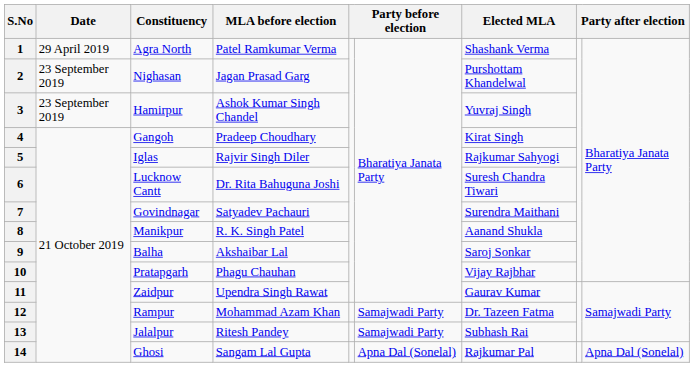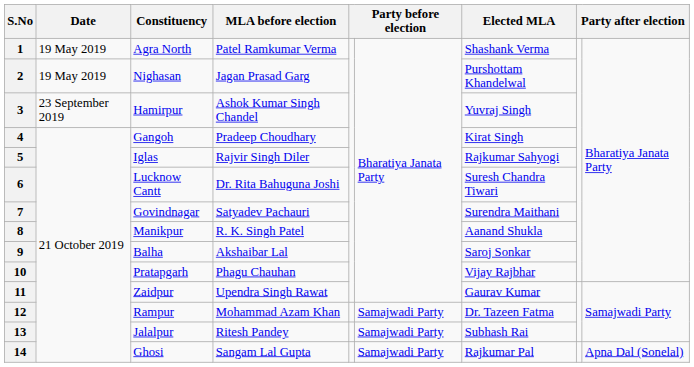(74, 48) 29 April 2019 -> (72, 48) 19 May 2019
(74, 75) 23 September 2019 -> (72, 75) 19 May 2019
(407, 352) Apna Dal (Sonelal) -> (401, 352) Samajwadi Party
